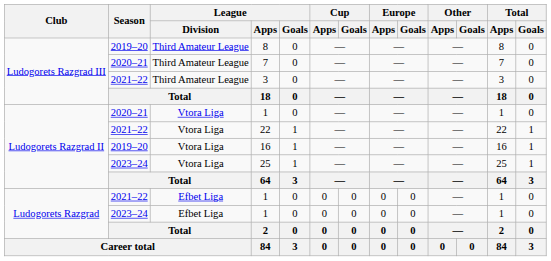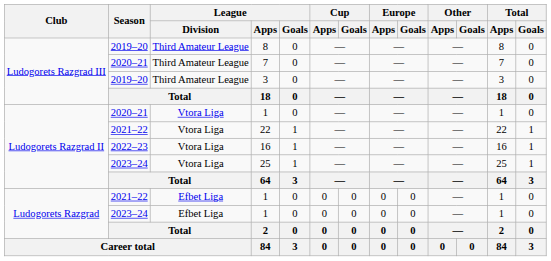(129, 79) 2021–22 -> (129, 79) 2019–20
(129, 146) 2019–20 -> (129, 146) 2022–23
